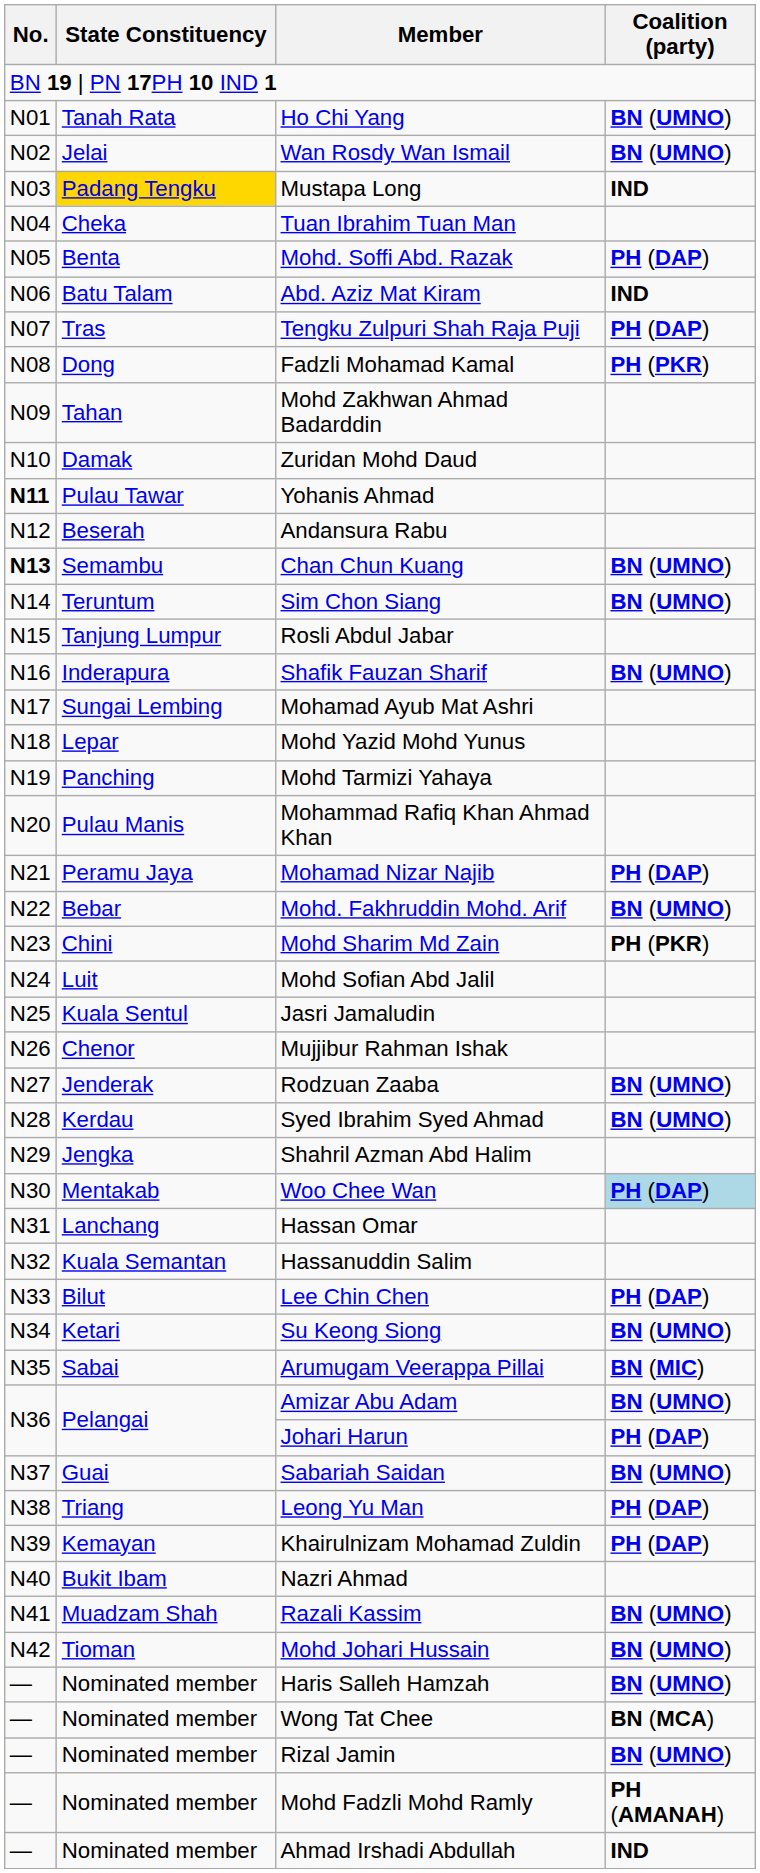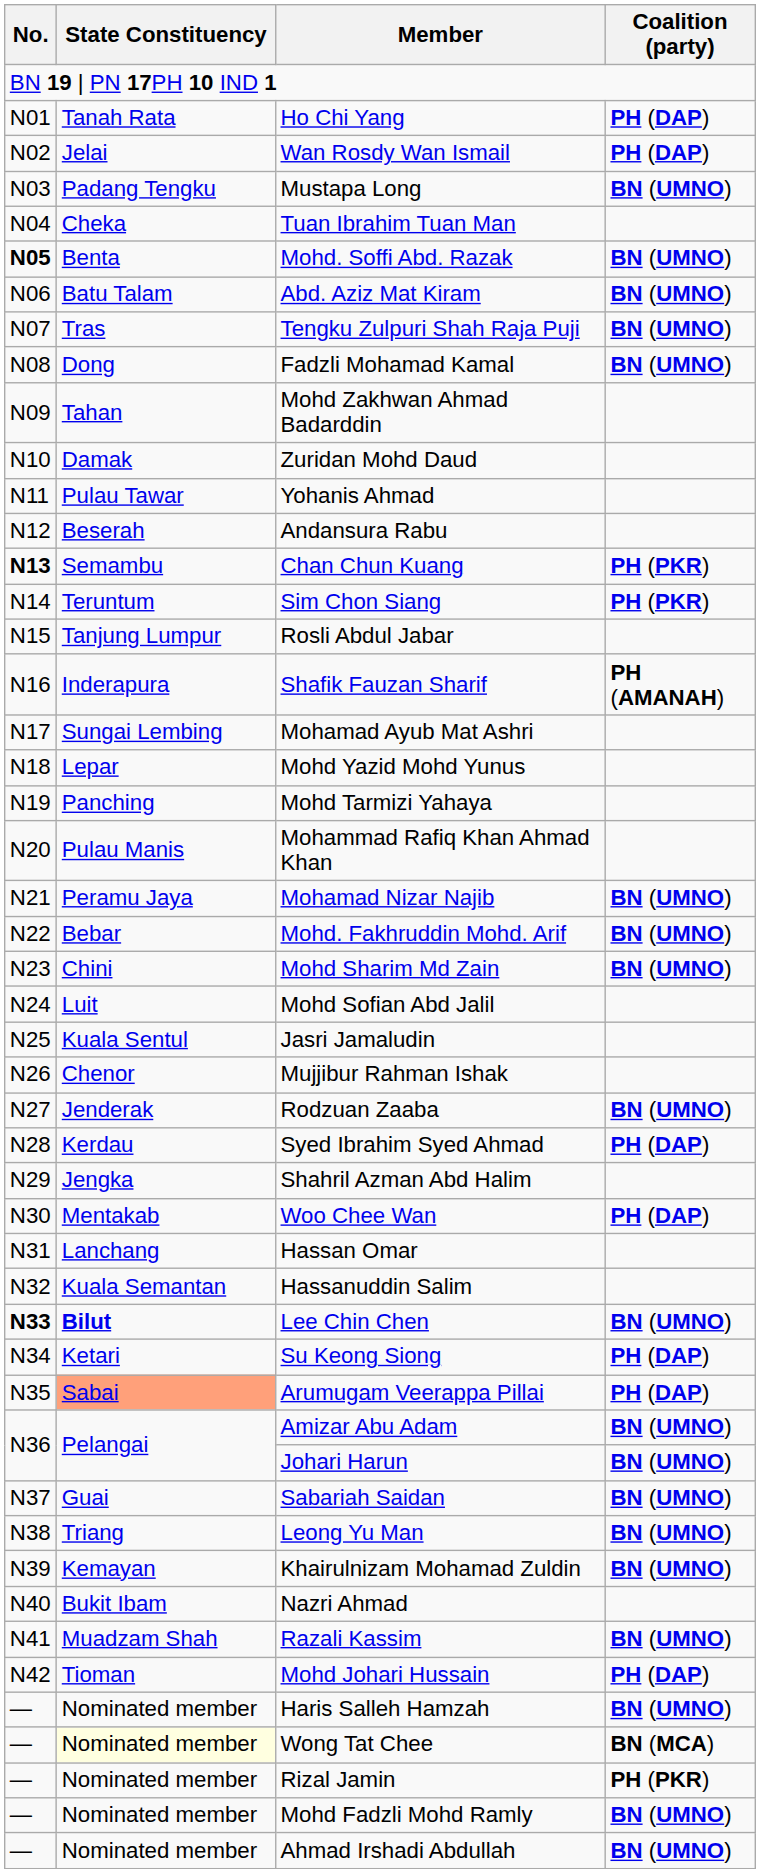(671, 117) BN (UMNO) -> (660, 117) PH (DAP)
(671, 152) BN (UMNO) -> (660, 152) PH (DAP)
(139, 188) gold background -> (139, 188) no background
(630, 188) IND -> (671, 188) BN (UMNO)
(30, 258) normal -> (30, 258) bold
(660, 258) PH (DAP) -> (671, 258) BN (UMNO)
(630, 294) IND -> (671, 294) BN (UMNO)
(660, 329) PH (DAP) -> (671, 329) BN (UMNO)
(660, 364) PH (PKR) -> (671, 364) BN (UMNO)
(30, 495) bold -> (29, 495) normal
(671, 565) BN (UMNO) -> (660, 565) PH (PKR)
(671, 601) BN (UMNO) -> (660, 601) PH (PKR)
(671, 671) BN (UMNO) -> (667, 684) PH (AMANAH)
(660, 873) PH (DAP) -> (671, 898) BN (UMNO)
(660, 943) PH (PKR) -> (671, 968) BN (UMNO)
(671, 1120) BN (UMNO) -> (660, 1145) PH (DAP)
(660, 1190) lightblue background -> (660, 1215) no background
(30, 1296) normal -> (30, 1321) bold
(83, 1296) normal -> (86, 1321) bold
(660, 1296) PH (DAP) -> (671, 1321) BN (UMNO)
(671, 1331) BN (UMNO) -> (660, 1356) PH (DAP)
(90, 1366) no background -> (90, 1391) lightsalmon background
(657, 1366) BN (MIC) -> (660, 1391) PH (DAP)
(660, 1437) PH (DAP) -> (671, 1462) BN (UMNO)
(660, 1508) PH (DAP) -> (671, 1533) BN (UMNO)
(660, 1543) PH (DAP) -> (671, 1568) BN (UMNO)
(671, 1649) BN (UMNO) -> (660, 1674) PH (DAP)
(159, 1719) no background -> (159, 1744) lightyellow background
(671, 1754) BN (UMNO) -> (660, 1779) PH (PKR)
(667, 1802) PH (AMANAH) -> (671, 1815) BN (UMNO)
(630, 1850) IND -> (671, 1850) BN (UMNO)
